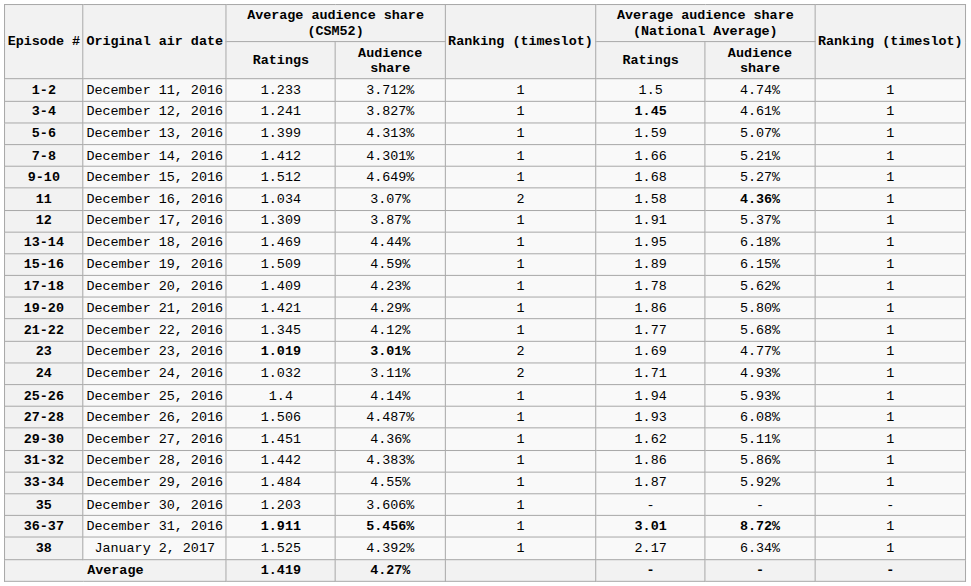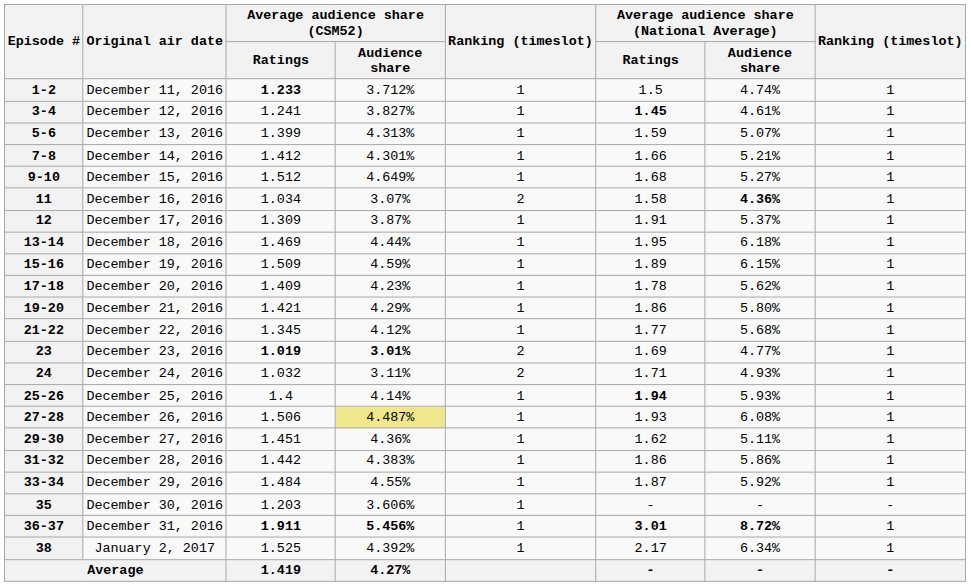(281, 90) normal -> (281, 90) bold
(651, 395) normal -> (651, 395) bold
(390, 417) no background -> (390, 417) khaki background
